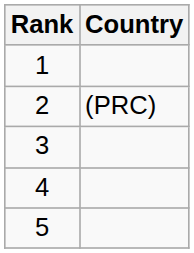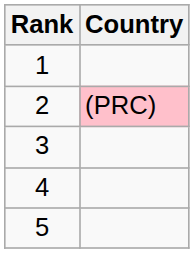(121, 106) no background -> (121, 106) pink background
